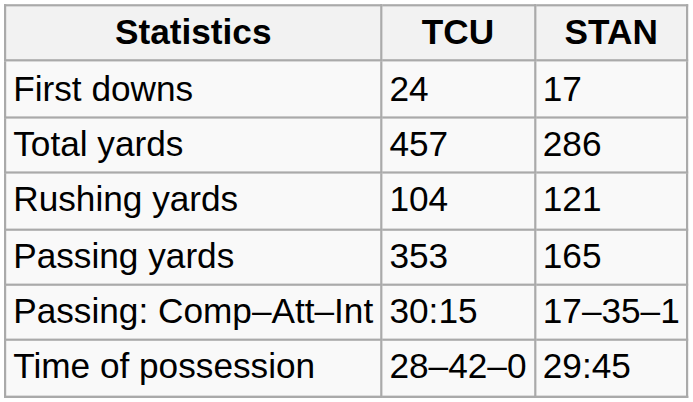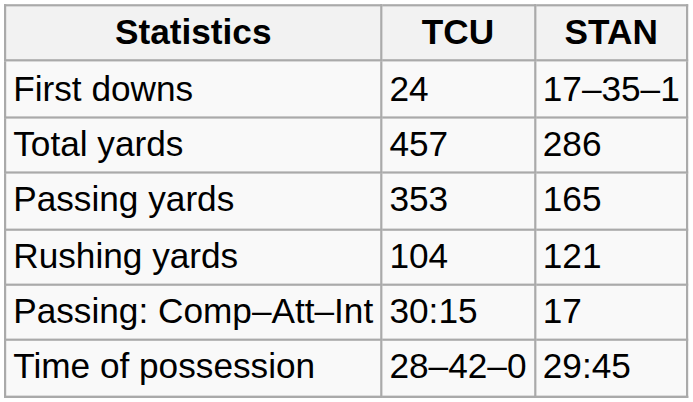(562, 88) 17 -> (611, 88) 17–35–1
rows swapped: (126, 200) <-> (124, 255)
(611, 311) 17–35–1 -> (562, 311) 17
